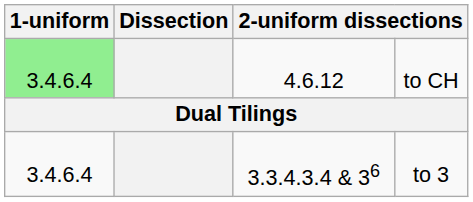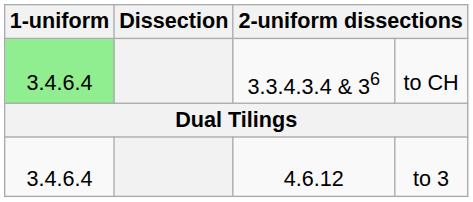(314, 80) 4.6.12 -> (314, 83) 3.3.4.3.4 & 36
(314, 175) 3.3.4.3.4 & 36 -> (314, 178) 4.6.12
